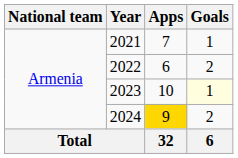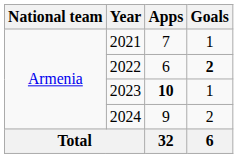(210, 66) normal -> (210, 66) bold
(166, 91) normal -> (166, 91) bold
(210, 91) lightyellow background -> (210, 91) no background
(166, 116) gold background -> (166, 116) no background
